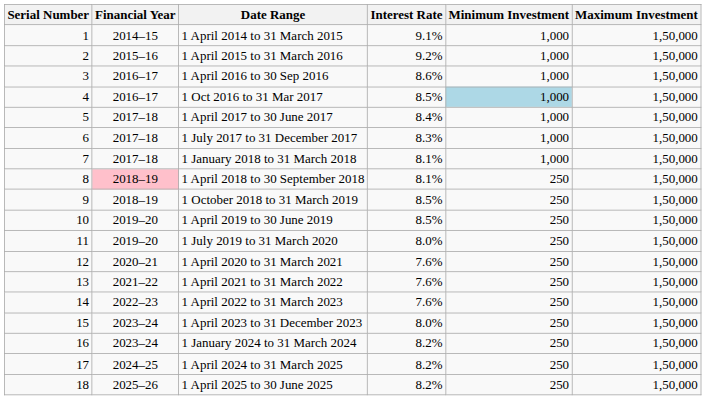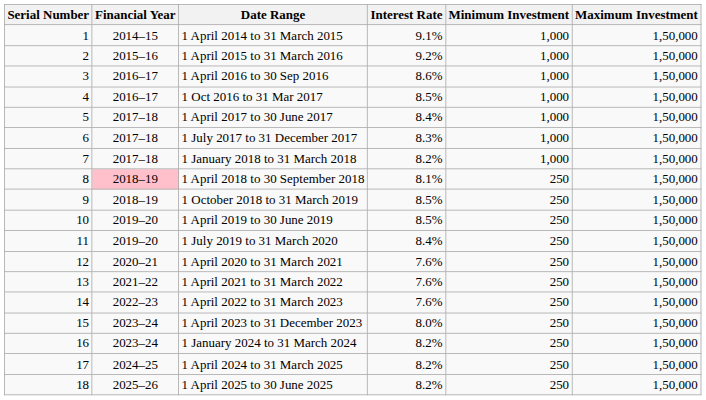(555, 96) lightblue background -> (555, 96) no background
(429, 158) 8.1% -> (429, 158) 8.2%
(429, 240) 8.0% -> (429, 240) 8.4%
